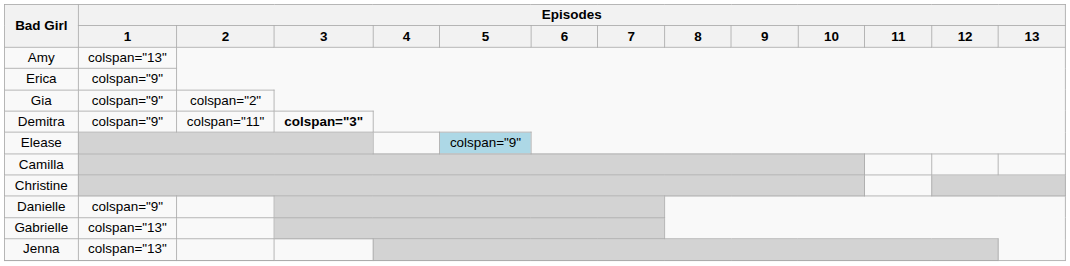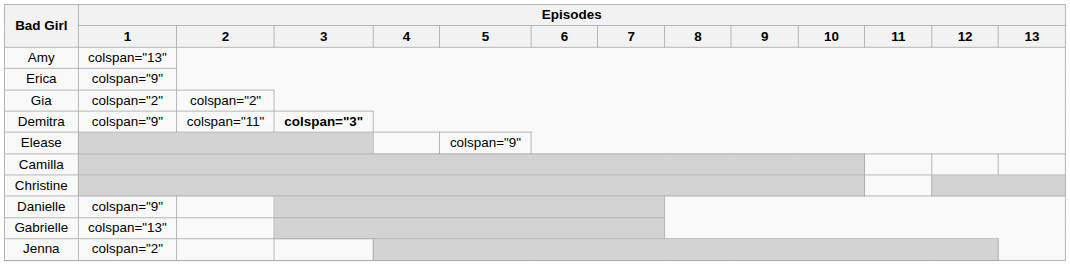(127, 100) colspan="9" -> (127, 100) colspan="2"
(485, 143) lightblue background -> (485, 143) no background
(127, 249) colspan="13" -> (127, 249) colspan="2"
